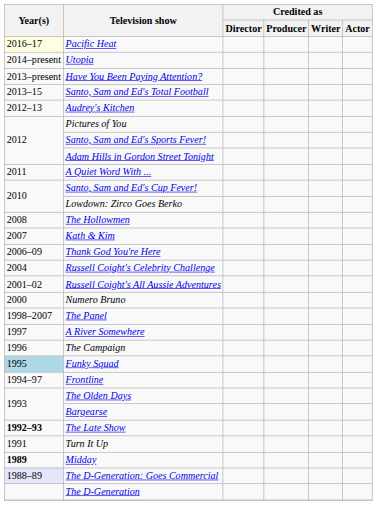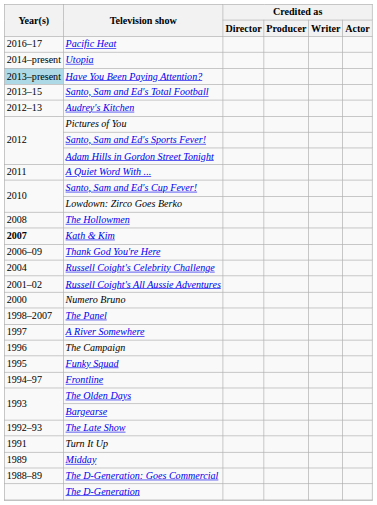(24, 44) lightyellow background -> (24, 44) no background
(34, 76) no background -> (34, 76) lightblue background
(17, 236) normal -> (17, 236) bold
(17, 364) lightblue background -> (17, 364) no background
(24, 428) bold -> (24, 428) normal
(17, 460) bold -> (17, 460) normal
(24, 476) lavender background -> (24, 476) no background
